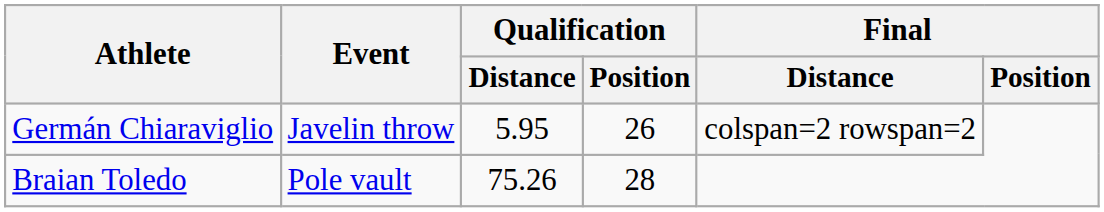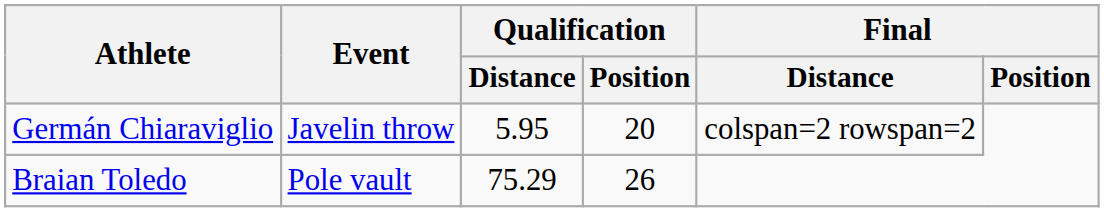(640, 129) 26 -> (640, 129) 20
(522, 180) 75.26 -> (522, 180) 75.29
(640, 180) 28 -> (640, 180) 26
